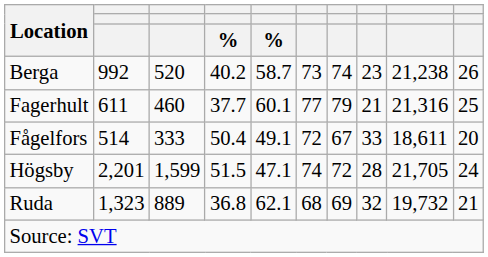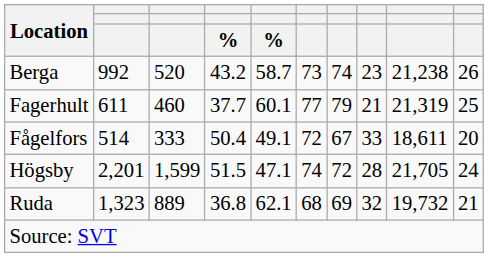(228, 72) 40.2 -> (228, 72) 43.2
(420, 105) 21,316 -> (420, 105) 21,319
